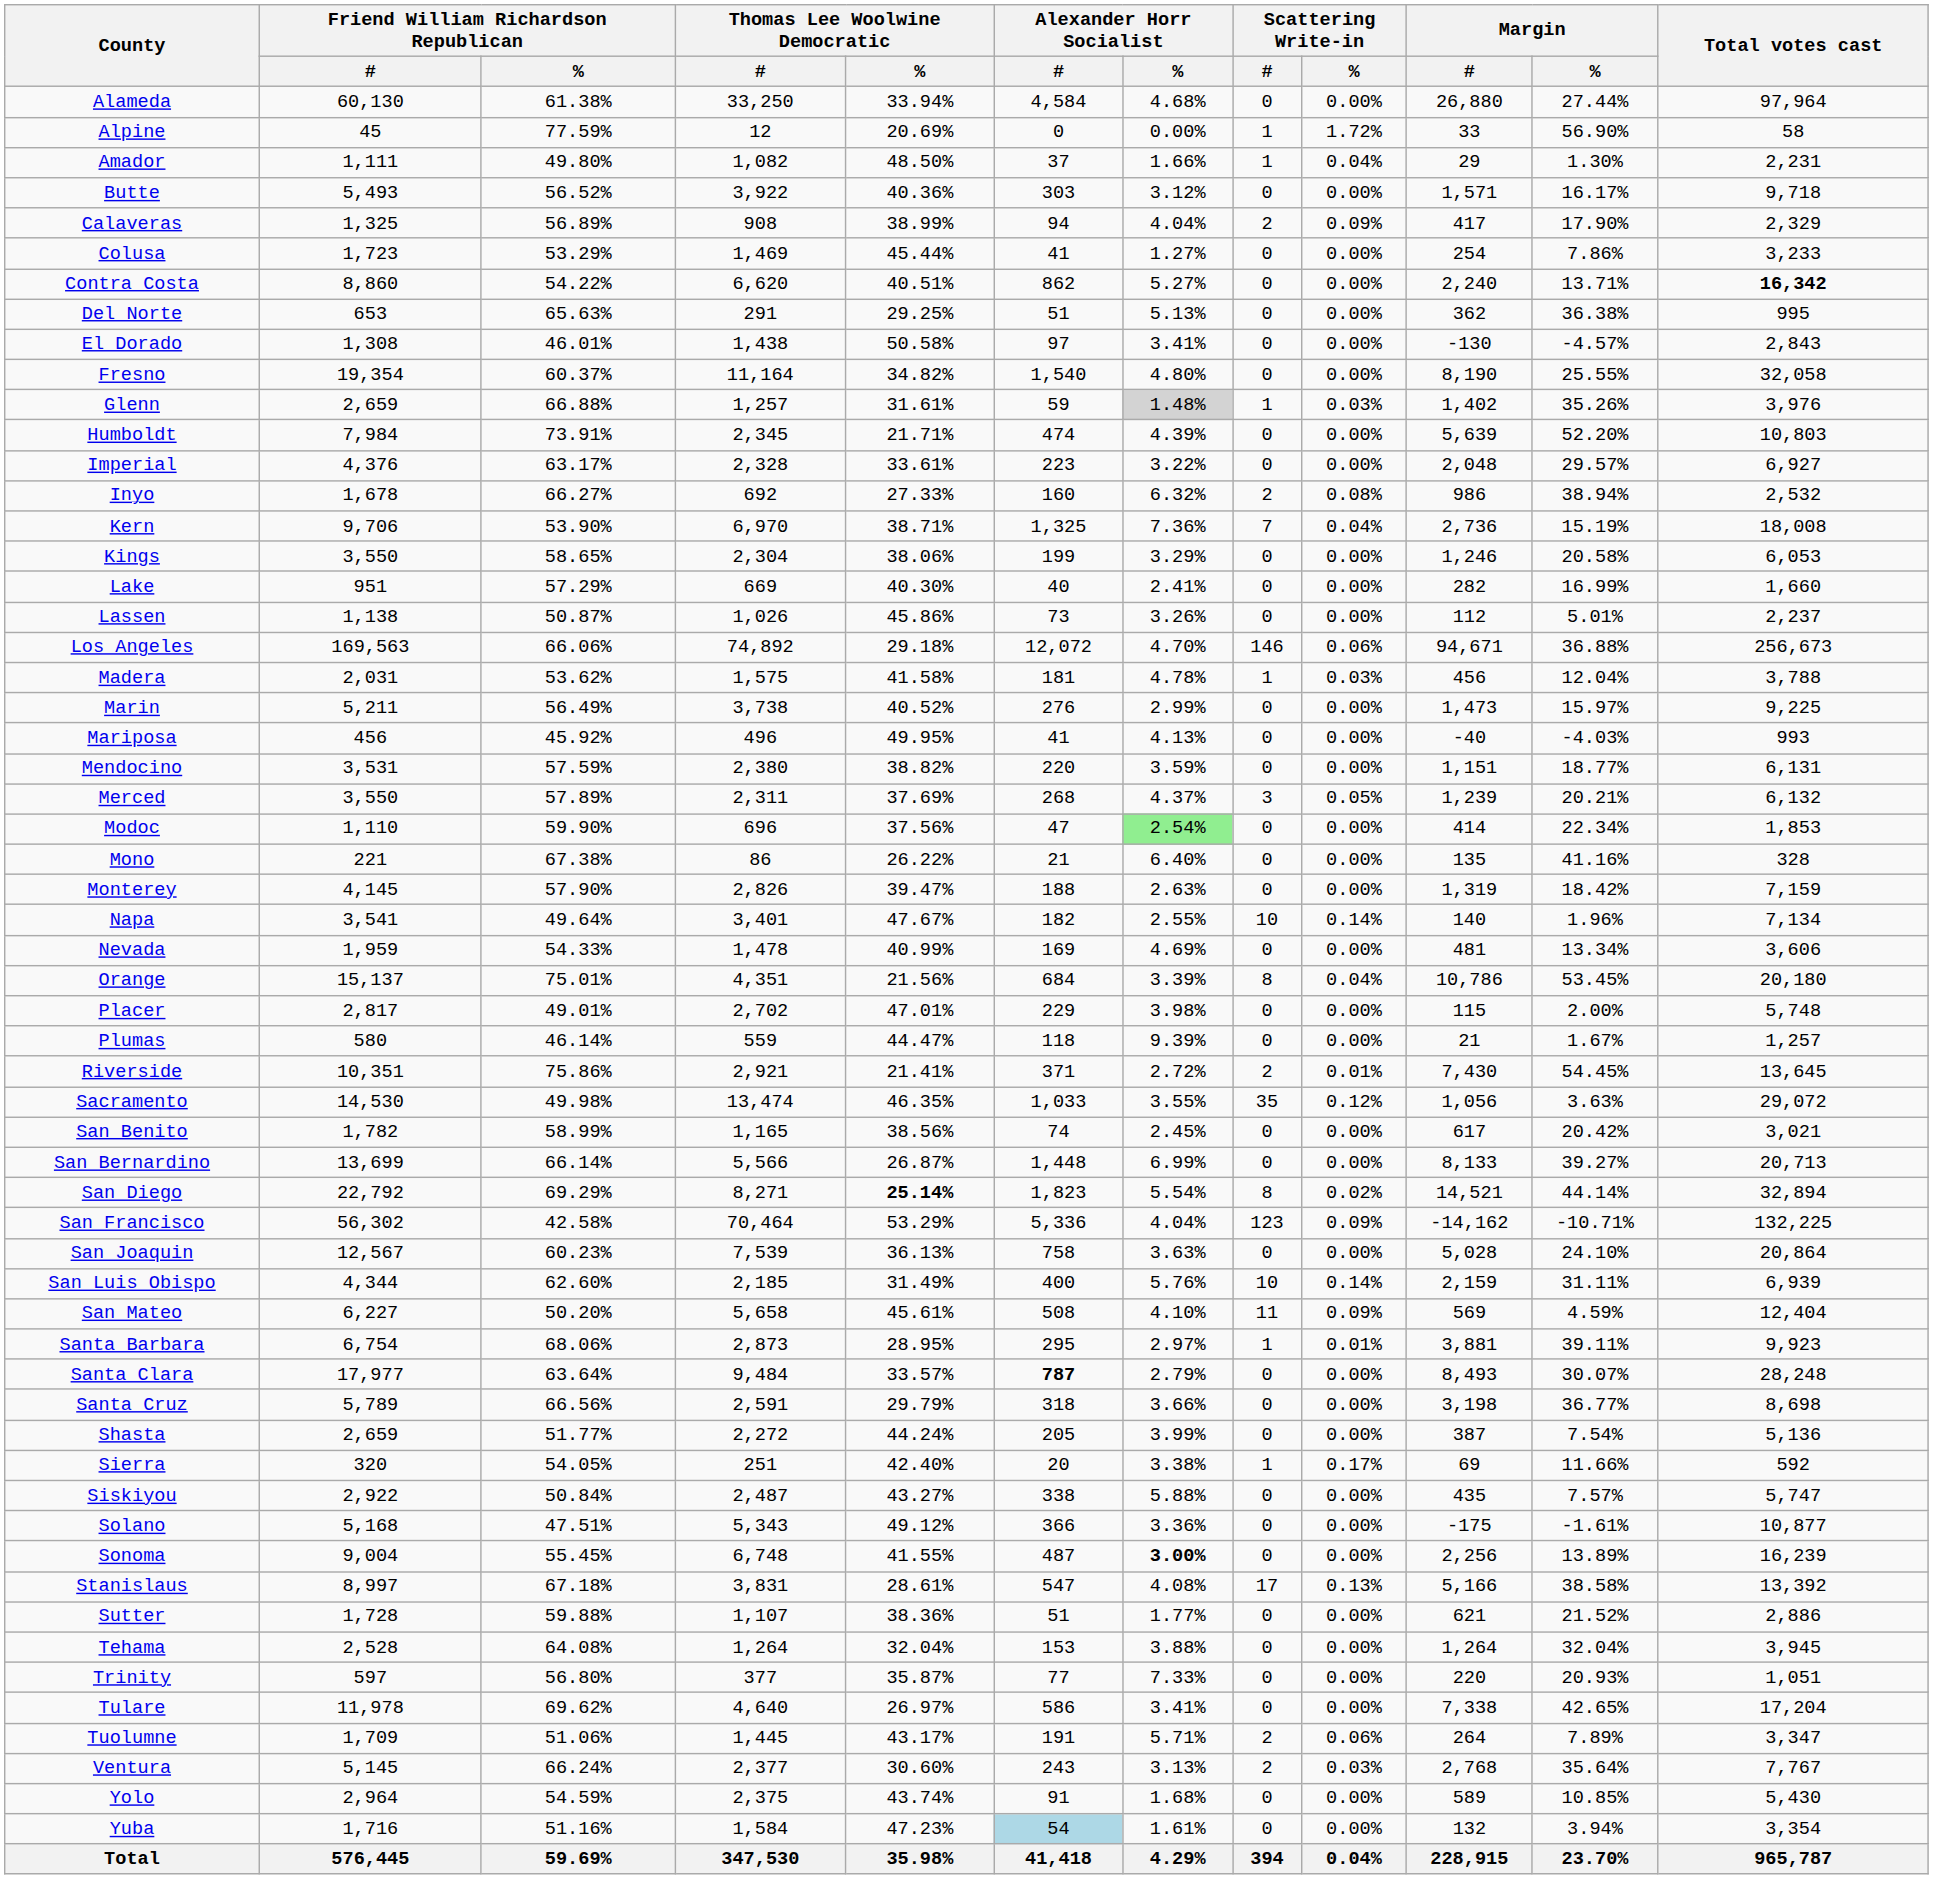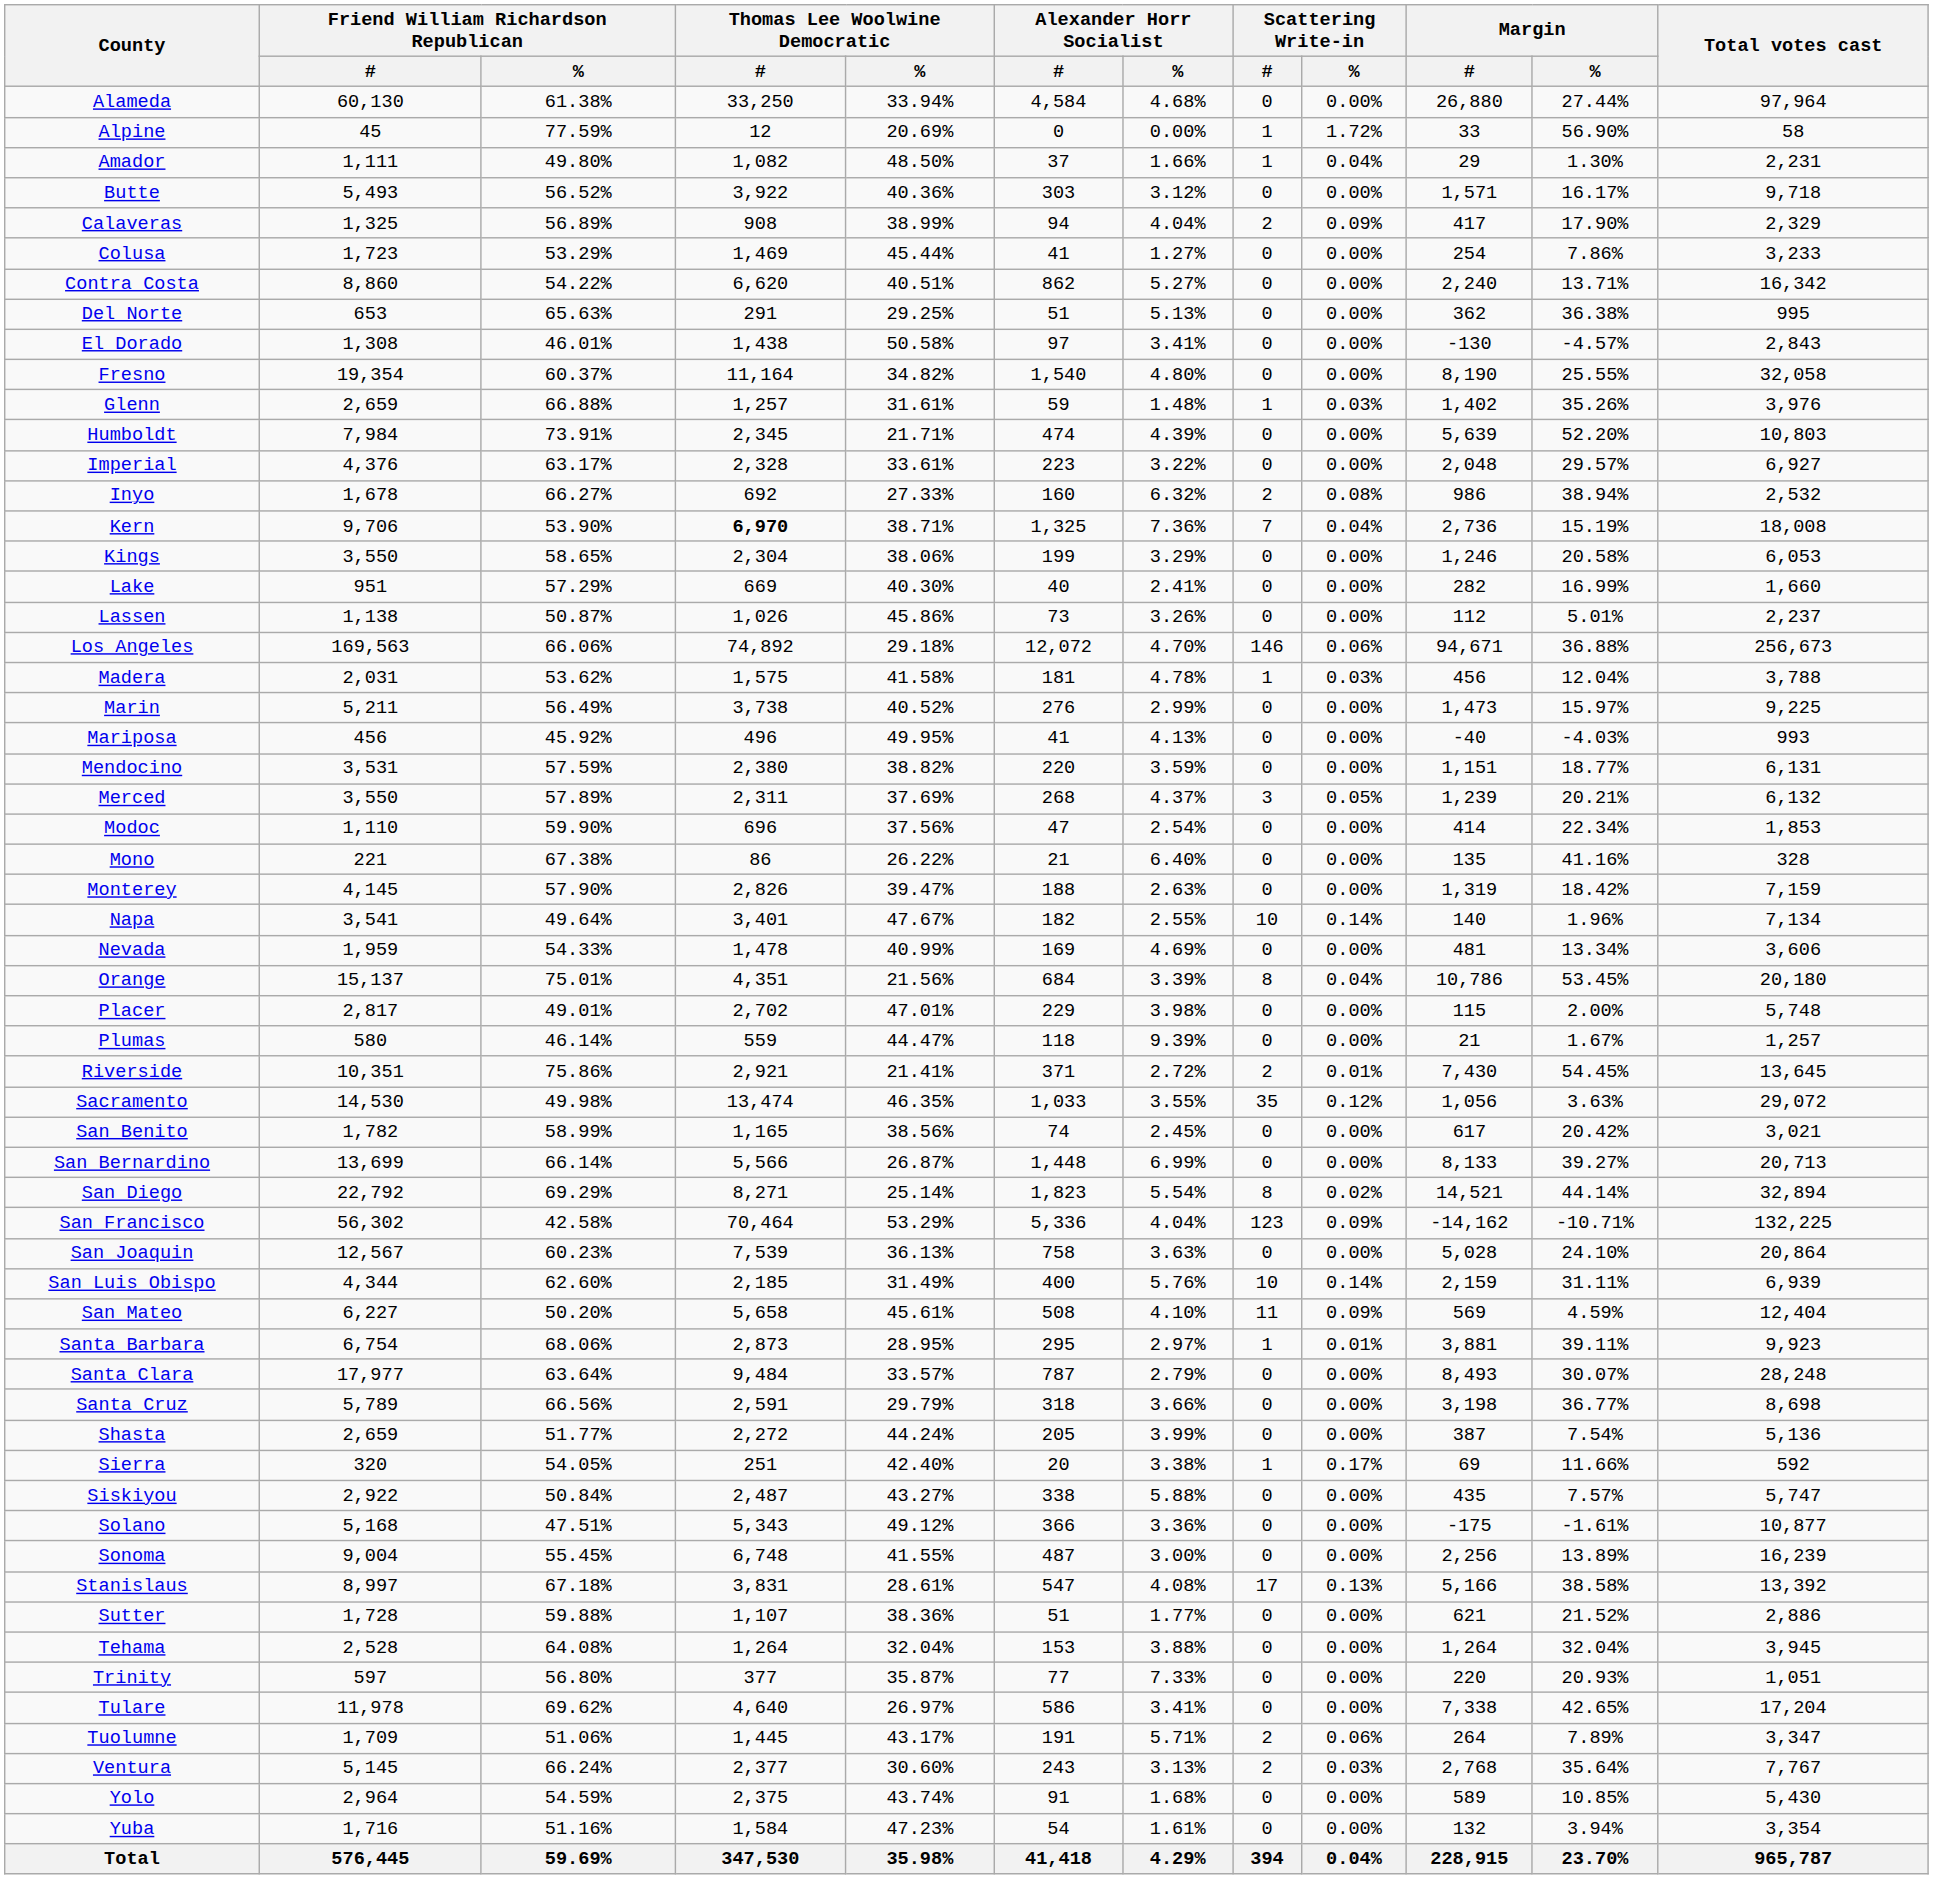(1793, 284) bold -> (1793, 284) normal
(1178, 405) lightgrey background -> (1178, 405) no background
(760, 526) normal -> (760, 526) bold
(1178, 829) lightgreen background -> (1178, 829) no background
(920, 1193) bold -> (920, 1193) normal
(1058, 1374) bold -> (1058, 1374) normal
(1178, 1556) bold -> (1178, 1556) normal
(1059, 1829) lightblue background -> (1059, 1829) no background
